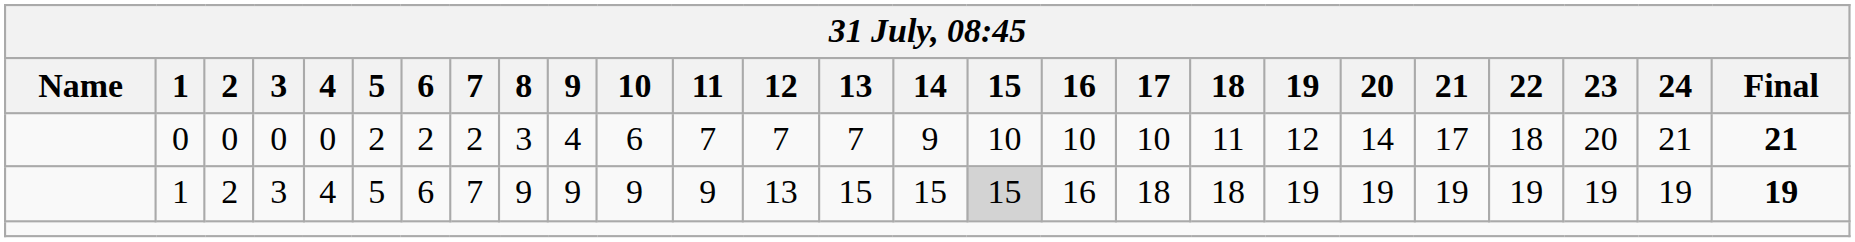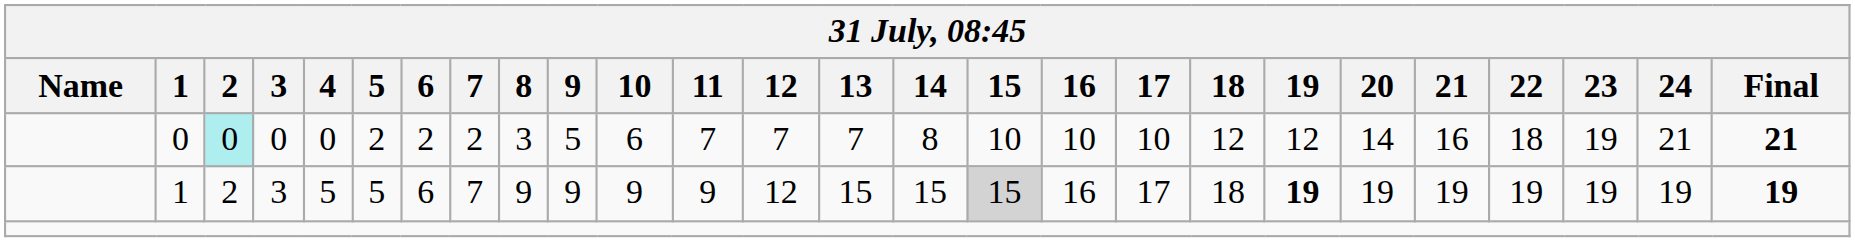(230, 138) no background -> (230, 138) paleturquoise background
(573, 138) 4 -> (573, 138) 5
(930, 138) 9 -> (930, 138) 8
(1228, 138) 11 -> (1228, 138) 12
(1452, 138) 17 -> (1452, 138) 16
(1601, 138) 20 -> (1601, 138) 19
(328, 192) 4 -> (328, 192) 5
(781, 192) 13 -> (781, 192) 12
(1154, 192) 18 -> (1154, 192) 17
(1303, 192) normal -> (1303, 192) bold
